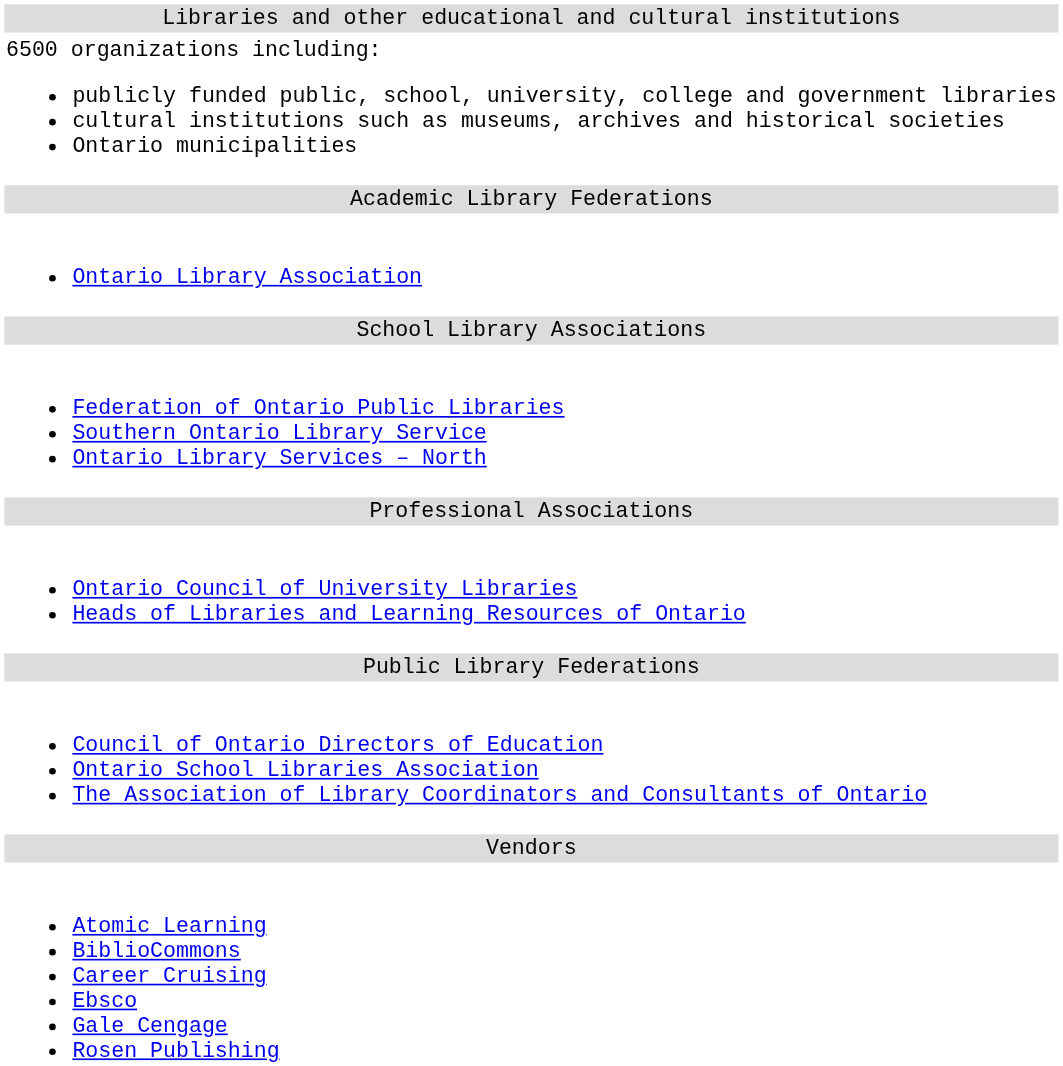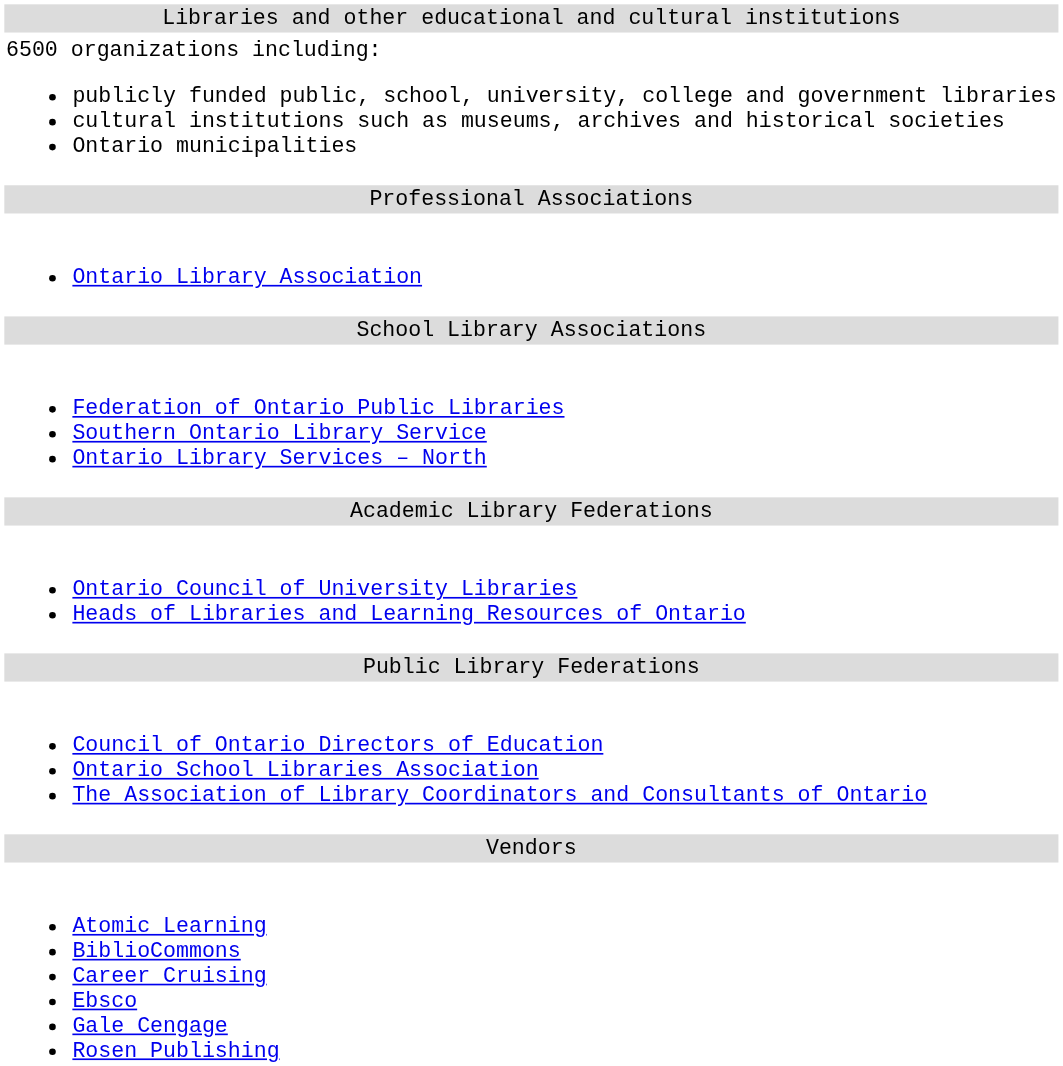(531, 199) Academic Library Federations -> (531, 199) Professional Associations
(531, 511) Professional Associations -> (531, 511) Academic Library Federations
